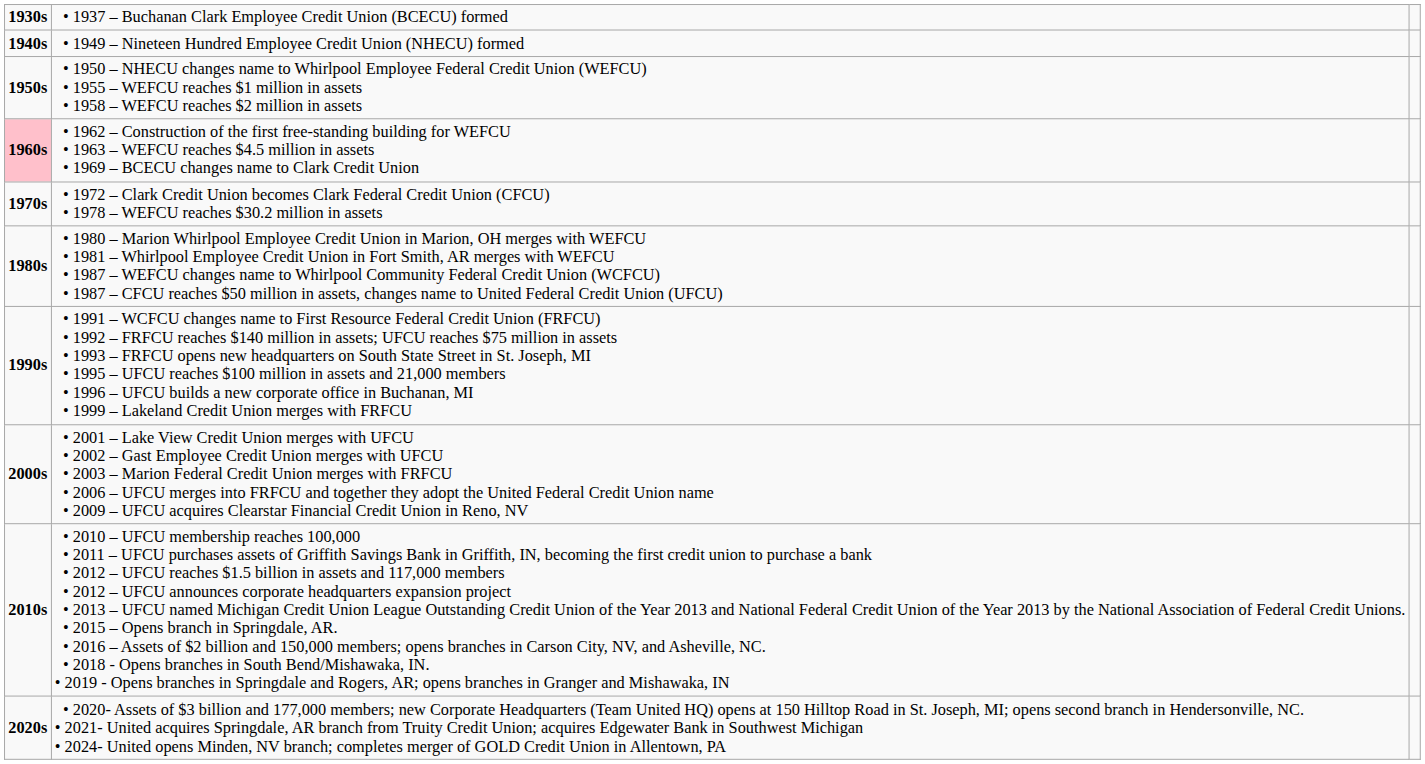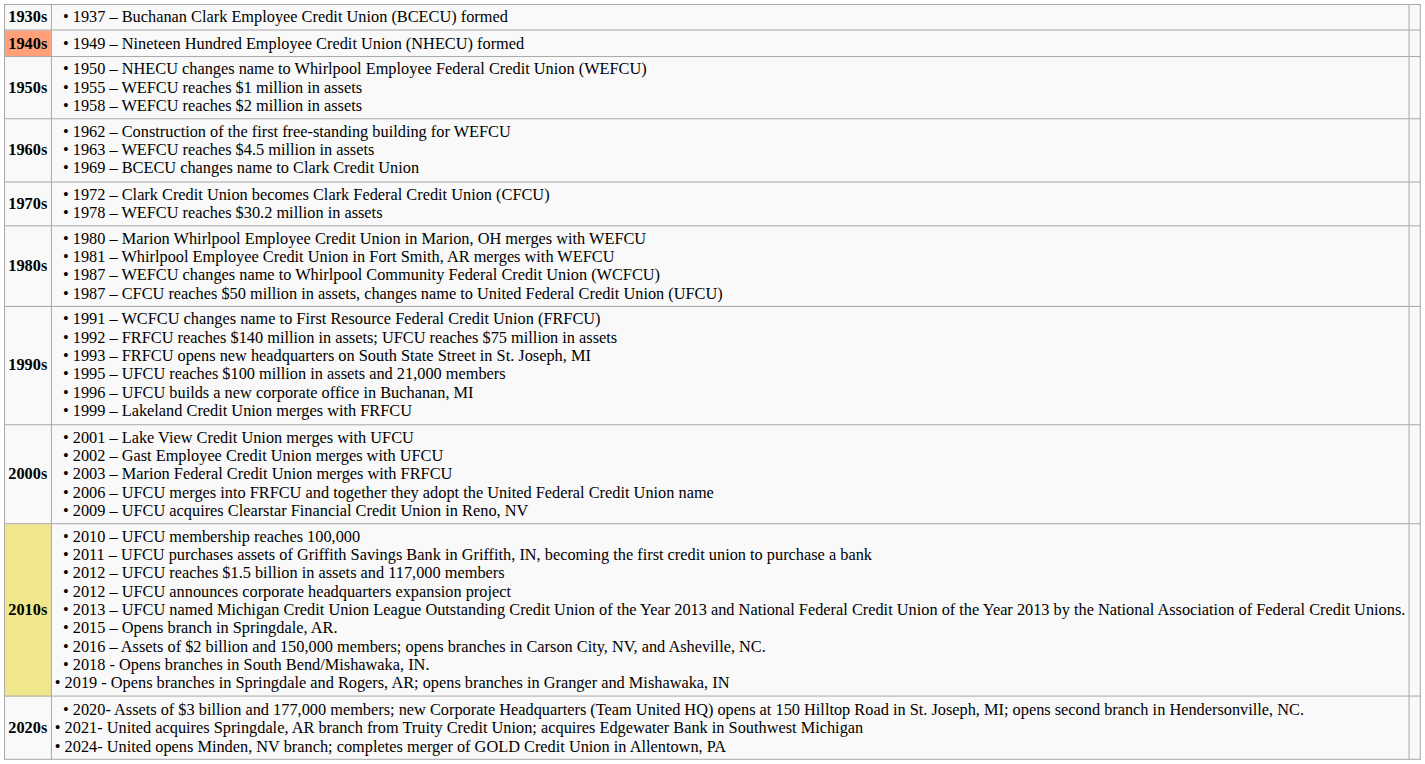(28, 43) no background -> (28, 43) lightsalmon background
(28, 150) pink background -> (28, 150) no background
(28, 610) no background -> (28, 610) khaki background
